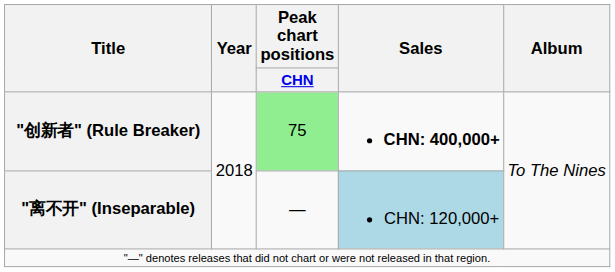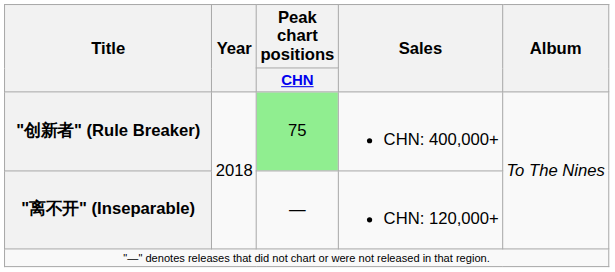(421, 141) bold -> (420, 141) normal
(421, 219) lightblue background -> (420, 219) no background
